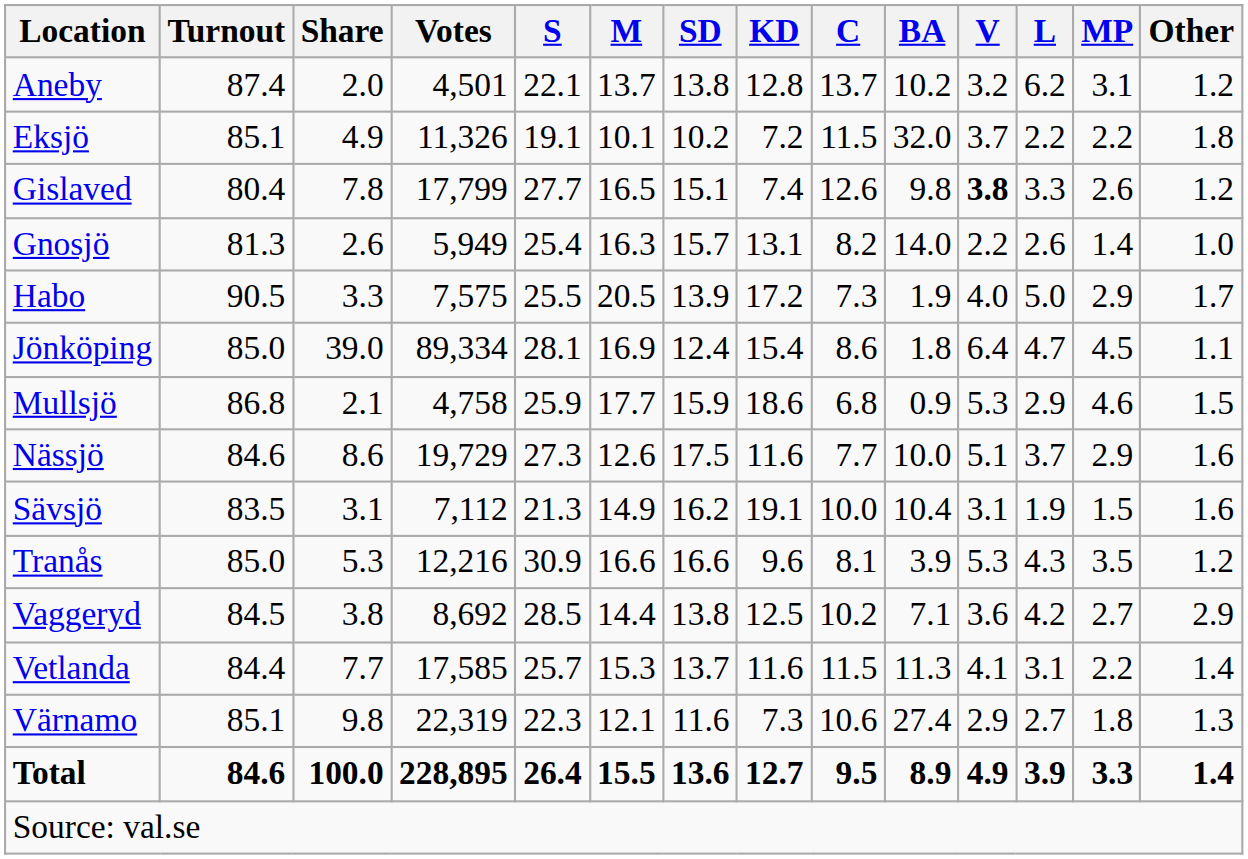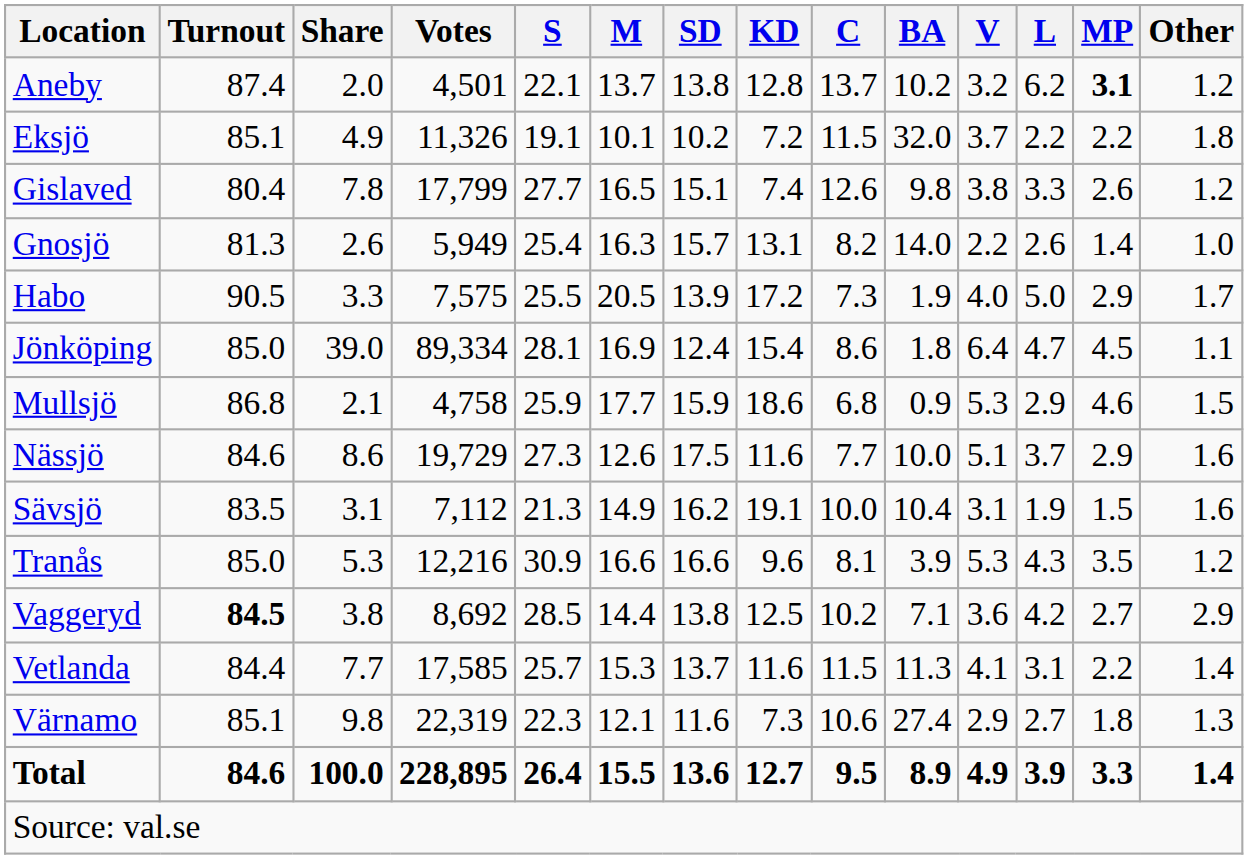(1112, 84) normal -> (1112, 84) bold
(988, 190) bold -> (988, 190) normal
(256, 614) normal -> (256, 614) bold
